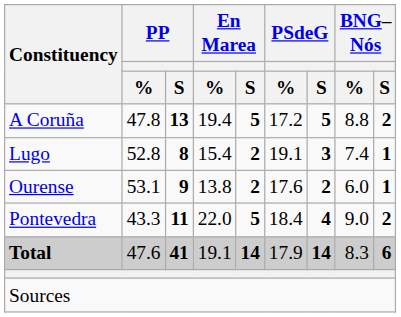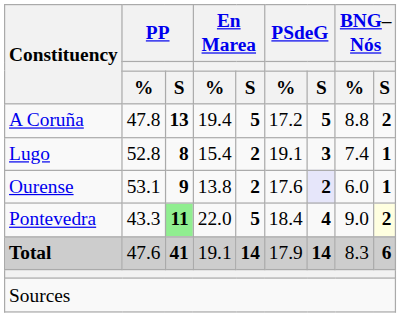(326, 186) no background -> (326, 186) lavender background
(180, 219) no background -> (180, 219) lightgreen background
(387, 219) no background -> (387, 219) lightyellow background
